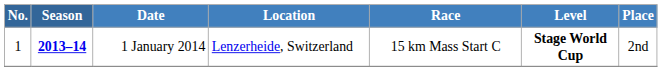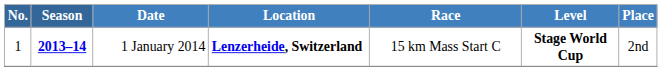(282, 47) normal -> (287, 47) bold
